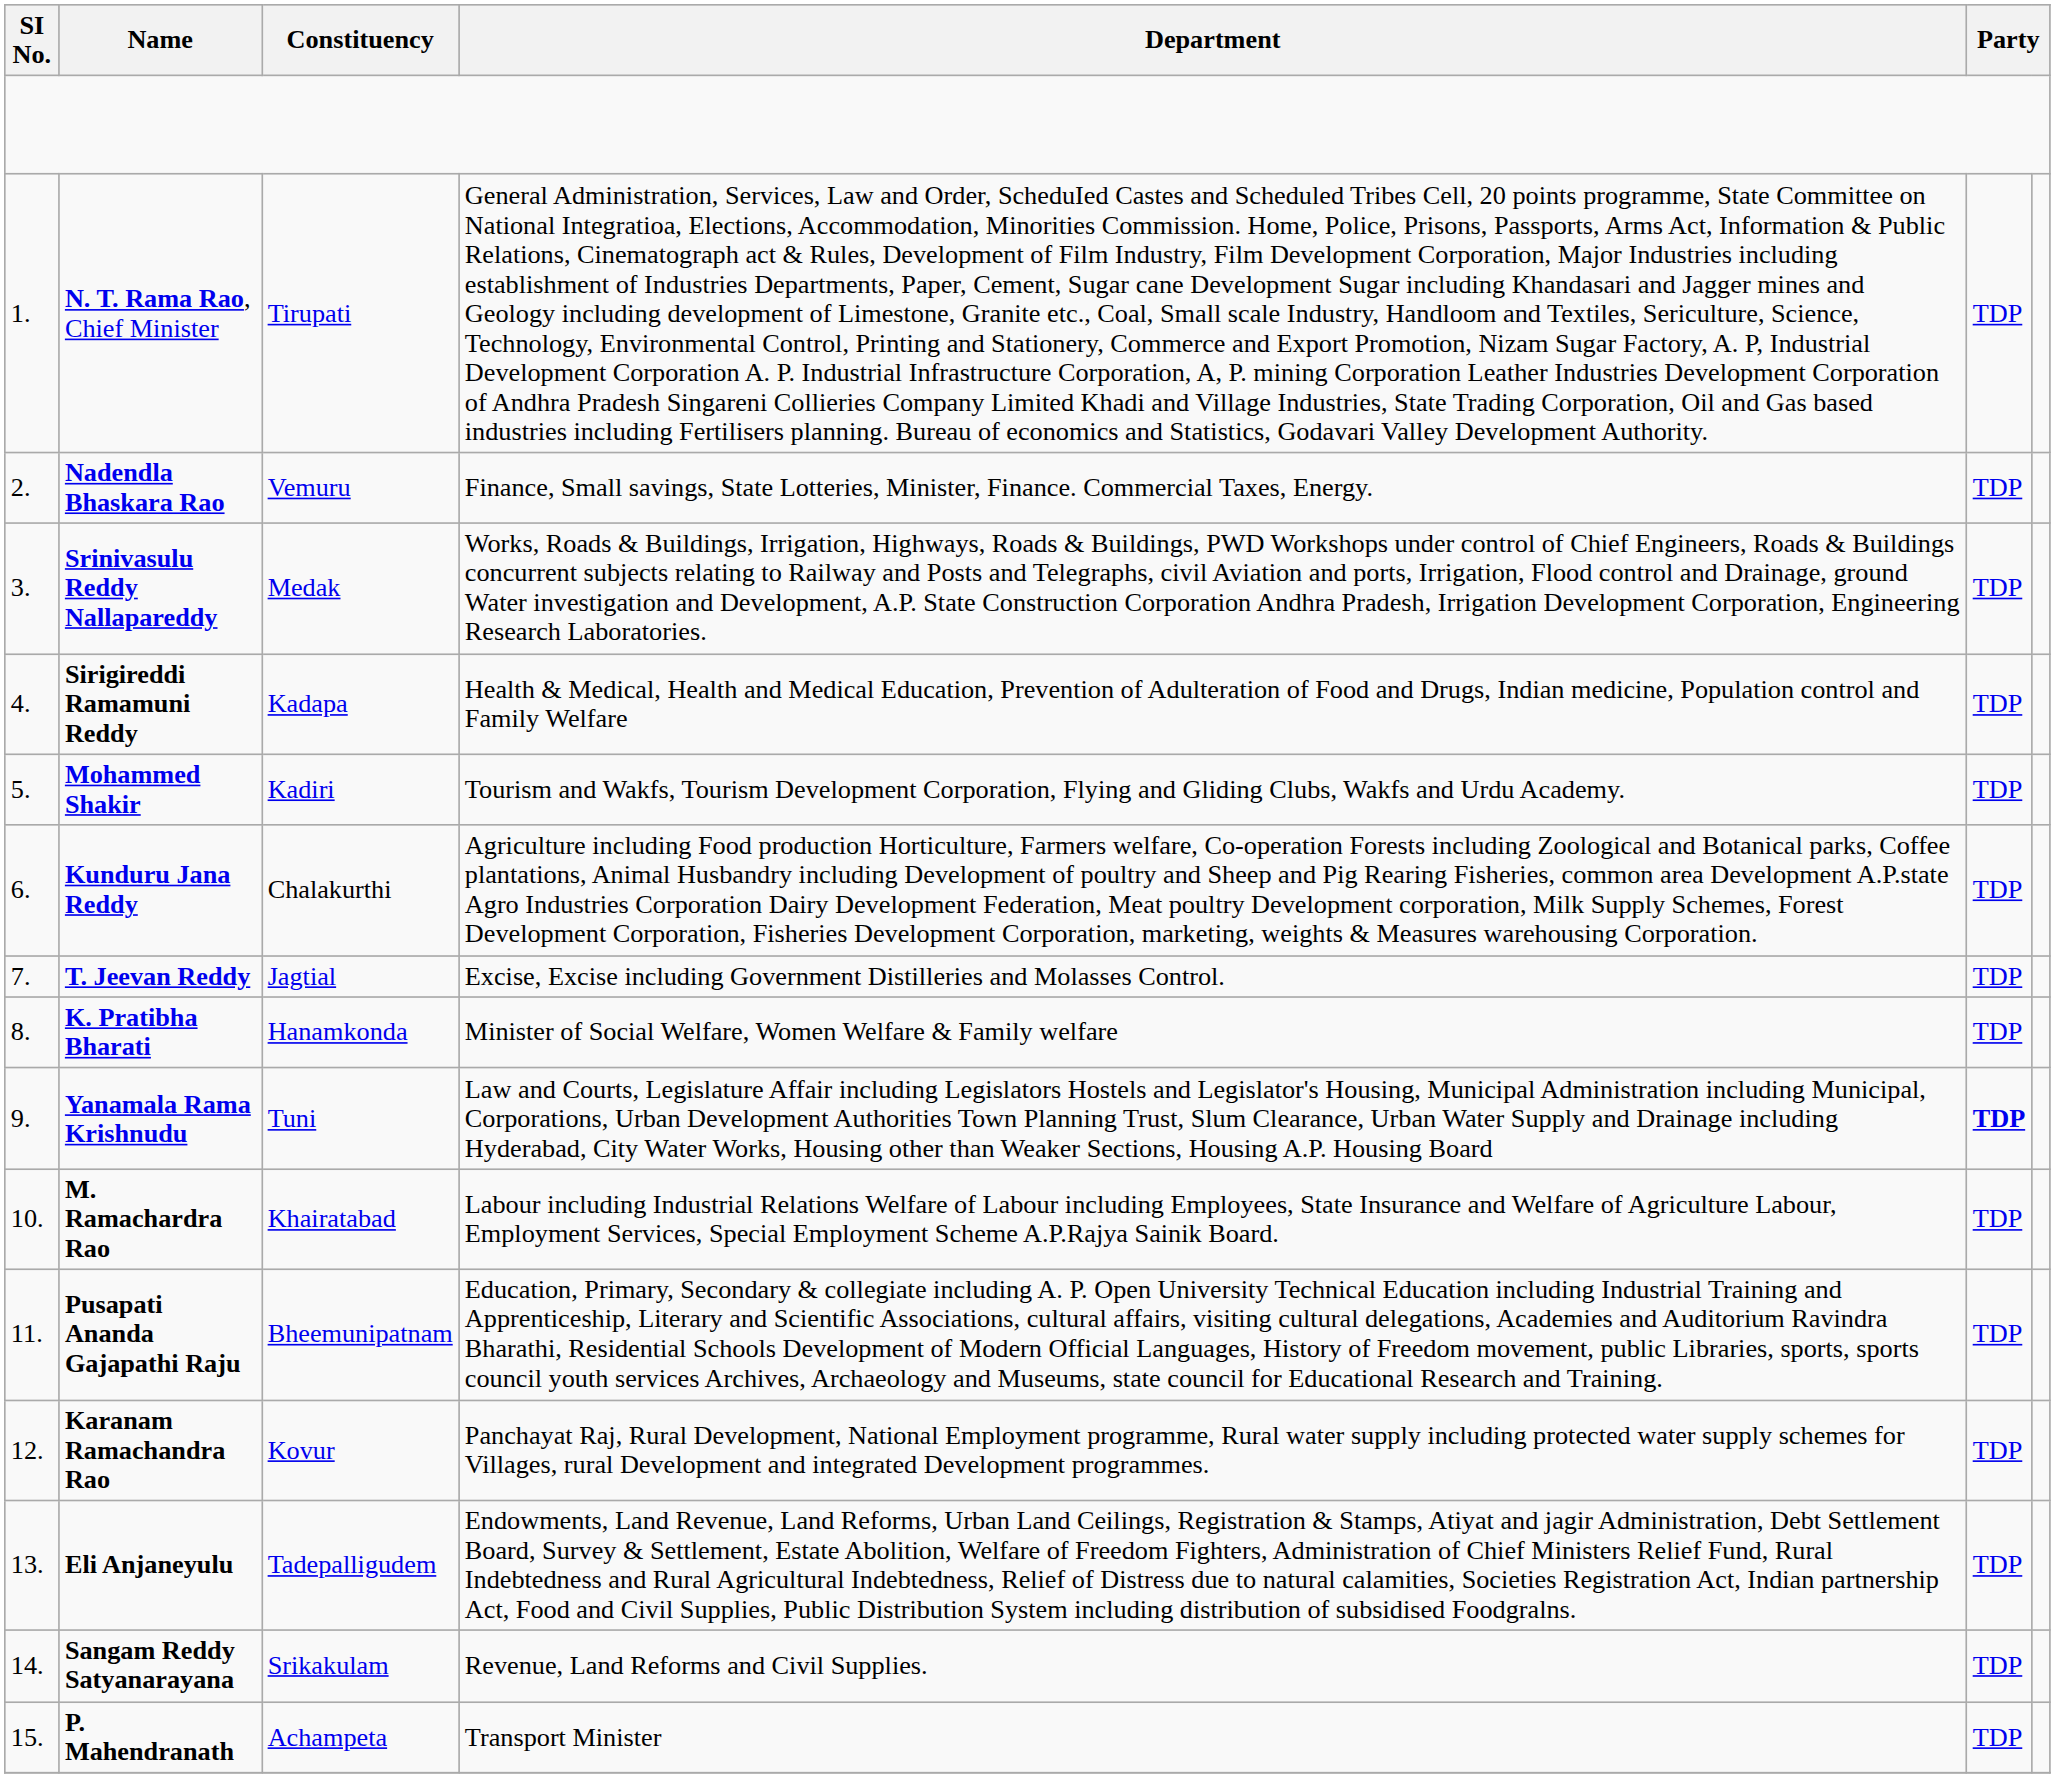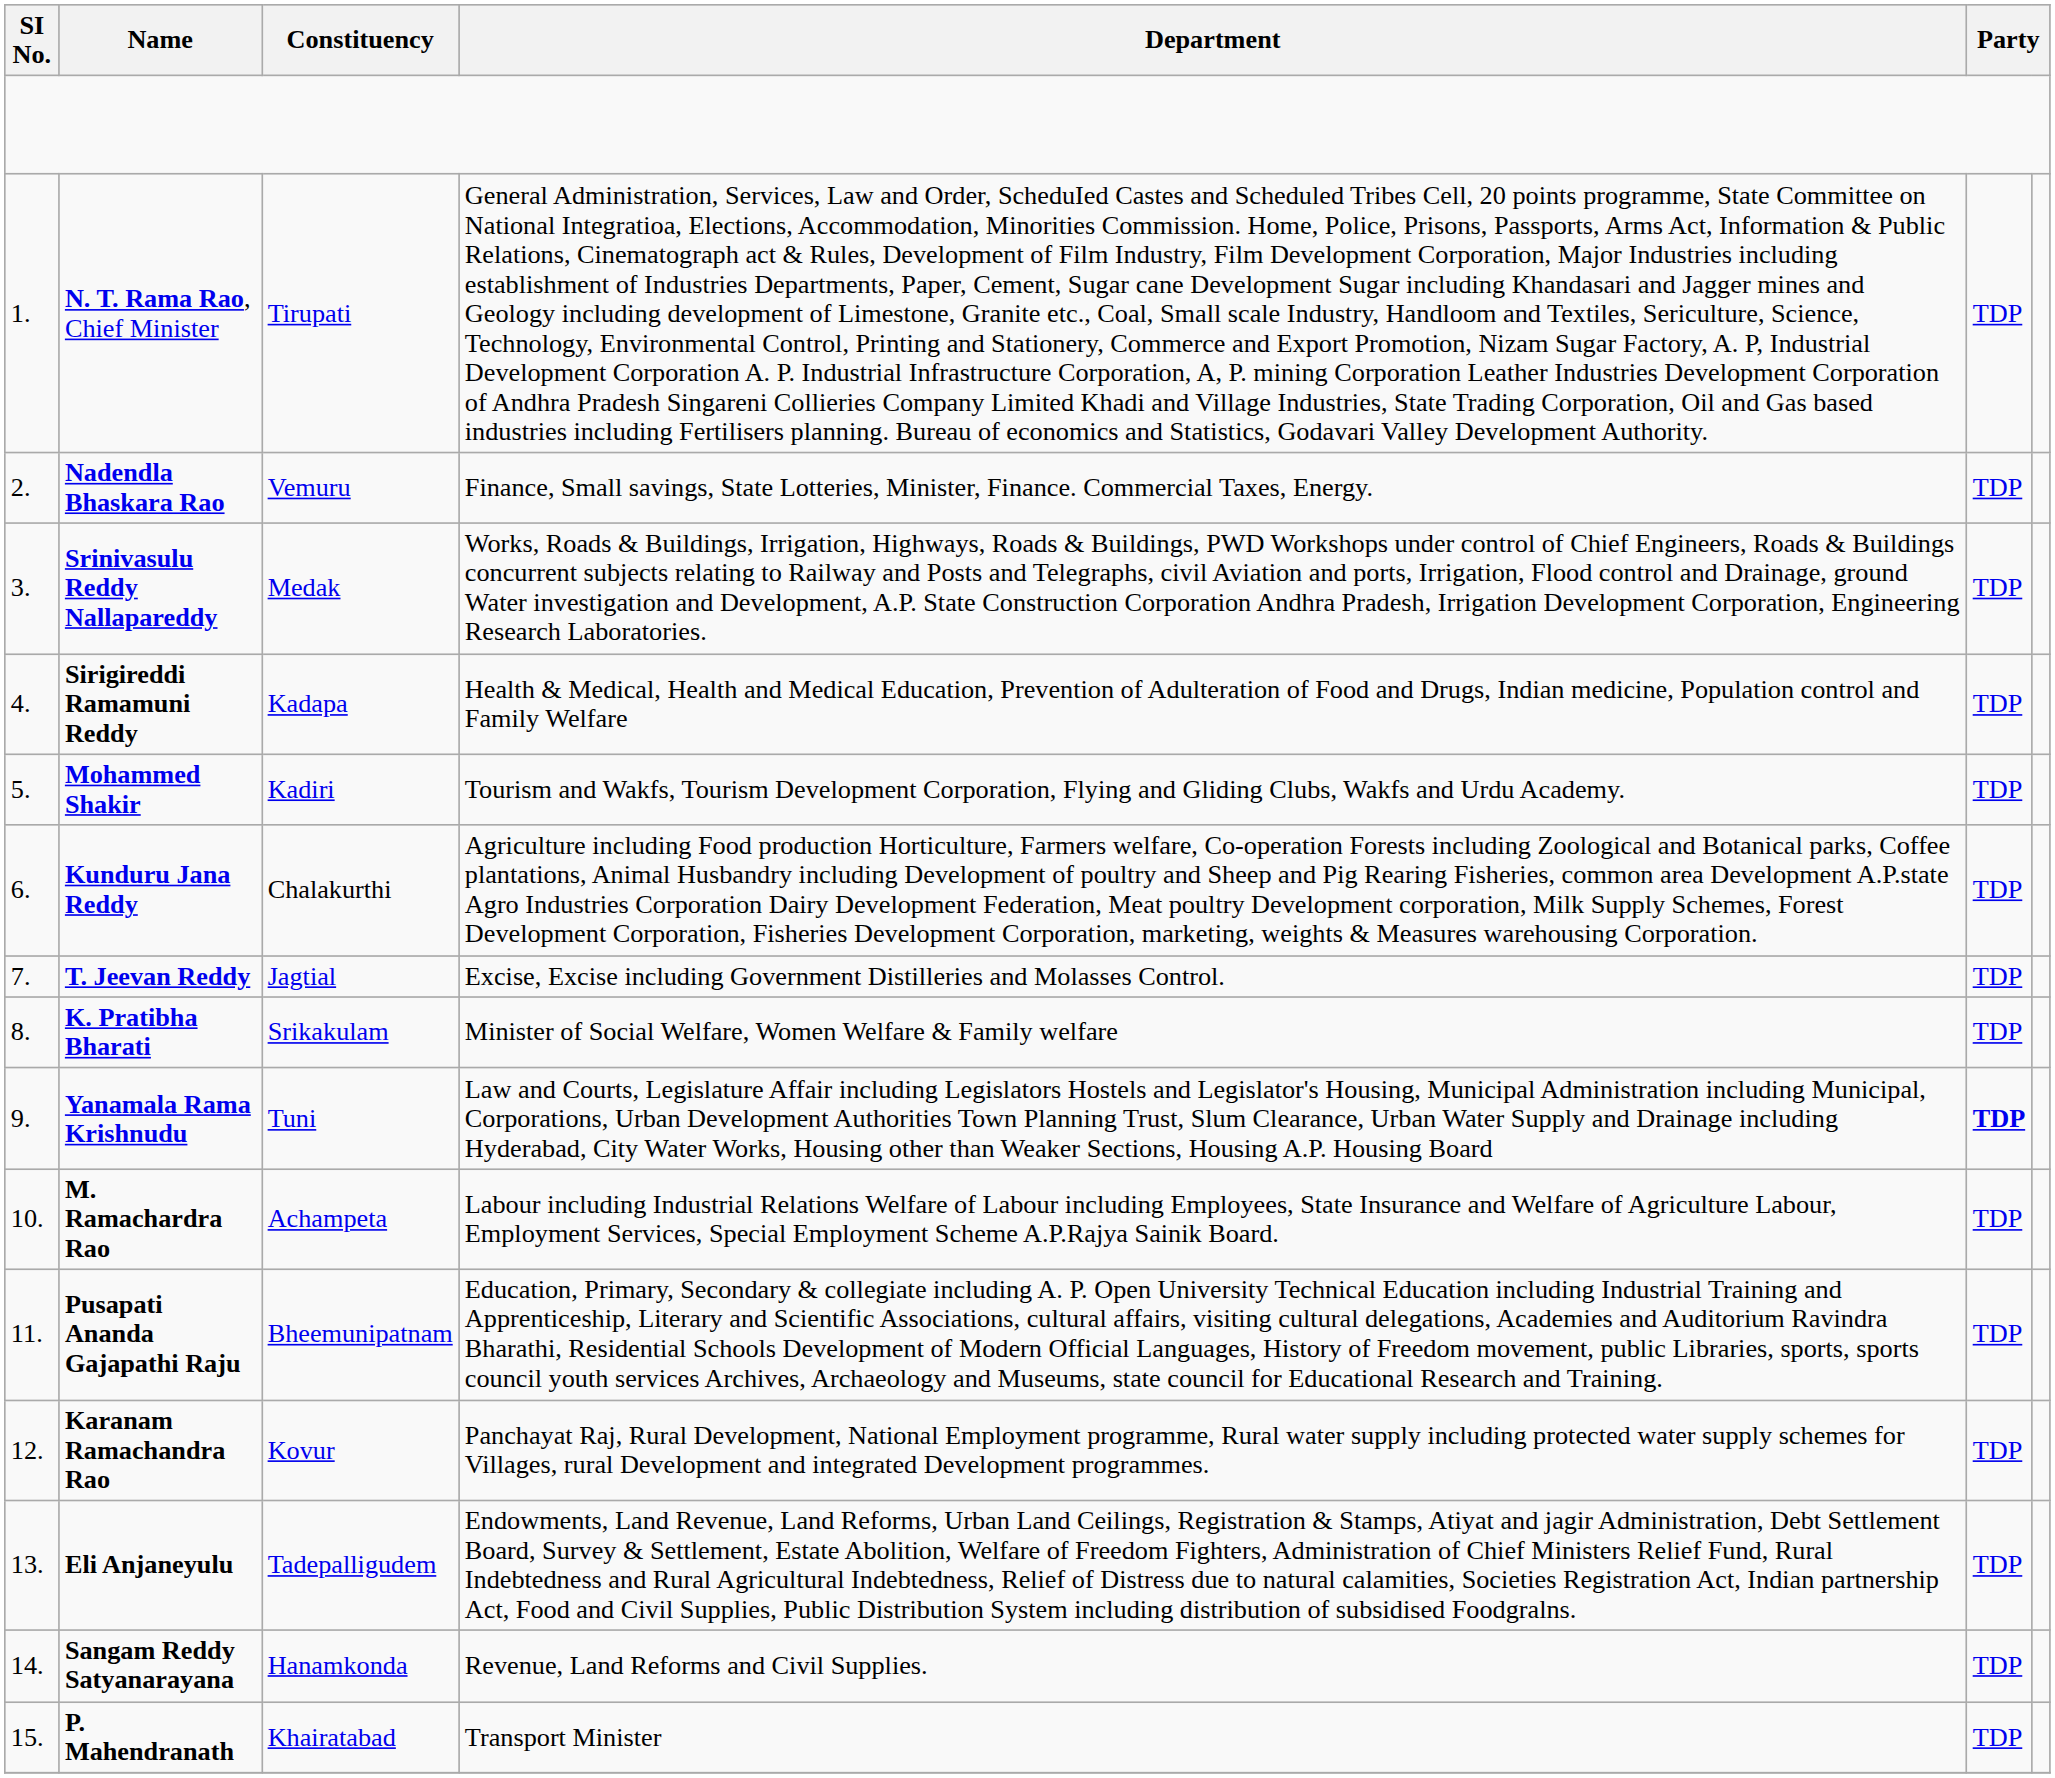(338, 1032) Hanamkonda -> (328, 1032) Srikakulam
(332, 1218) Khairatabad -> (327, 1218) Achampeta
(328, 1665) Srikakulam -> (338, 1665) Hanamkonda
(327, 1736) Achampeta -> (332, 1736) Khairatabad
